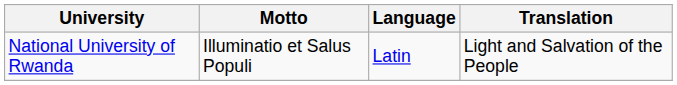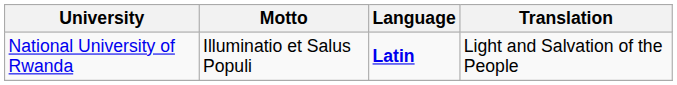(392, 56) normal -> (394, 56) bold
